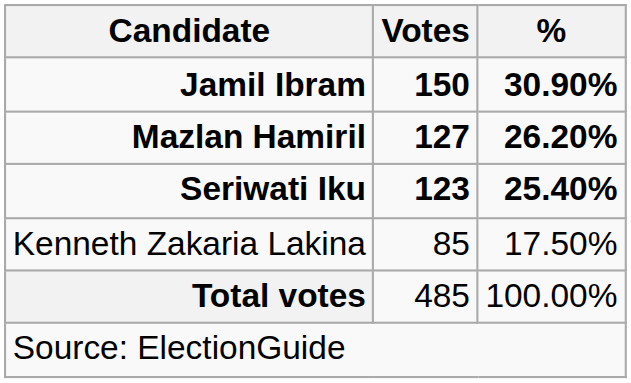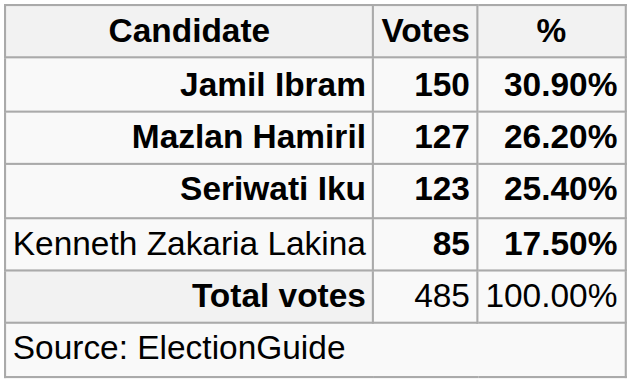(451, 243) normal -> (451, 243) bold
(561, 243) normal -> (561, 243) bold
